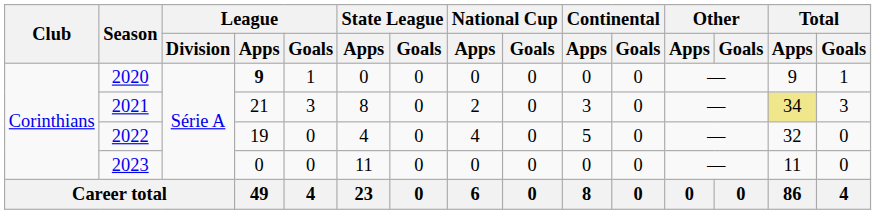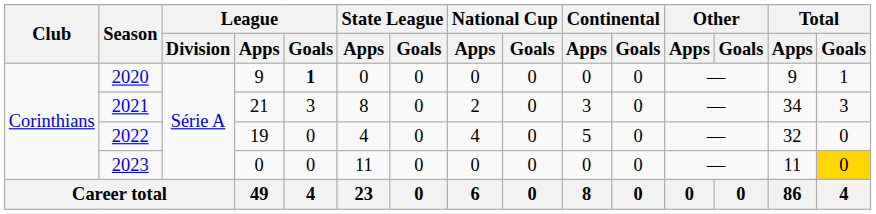(259, 77) bold -> (259, 77) normal
(311, 77) normal -> (311, 77) bold
(792, 106) khaki background -> (792, 106) no background
(844, 164) no background -> (844, 164) gold background
